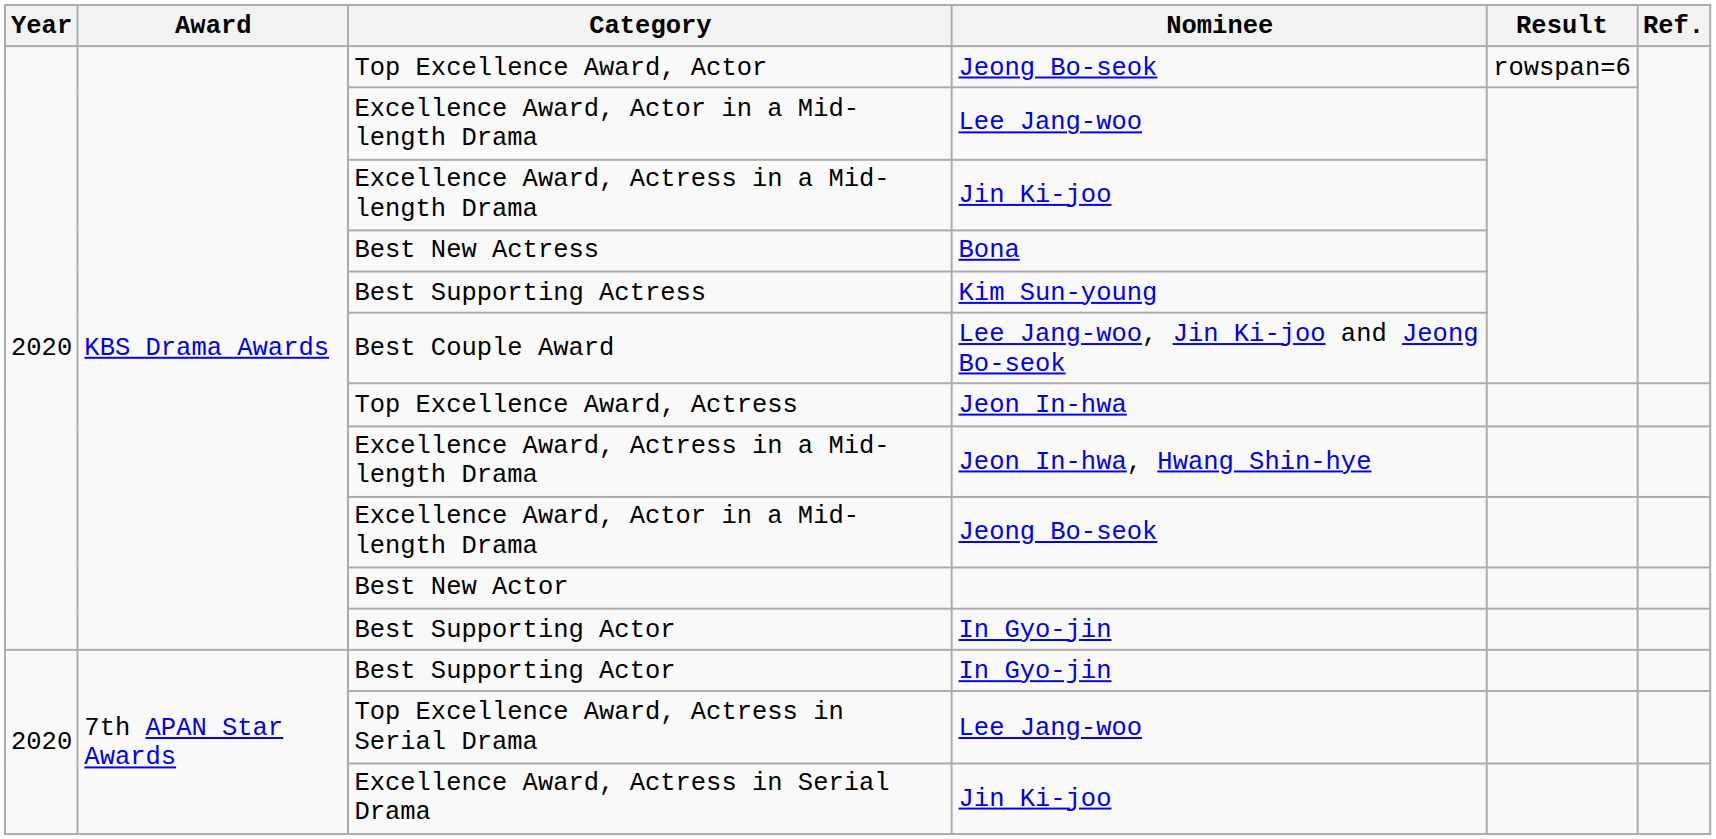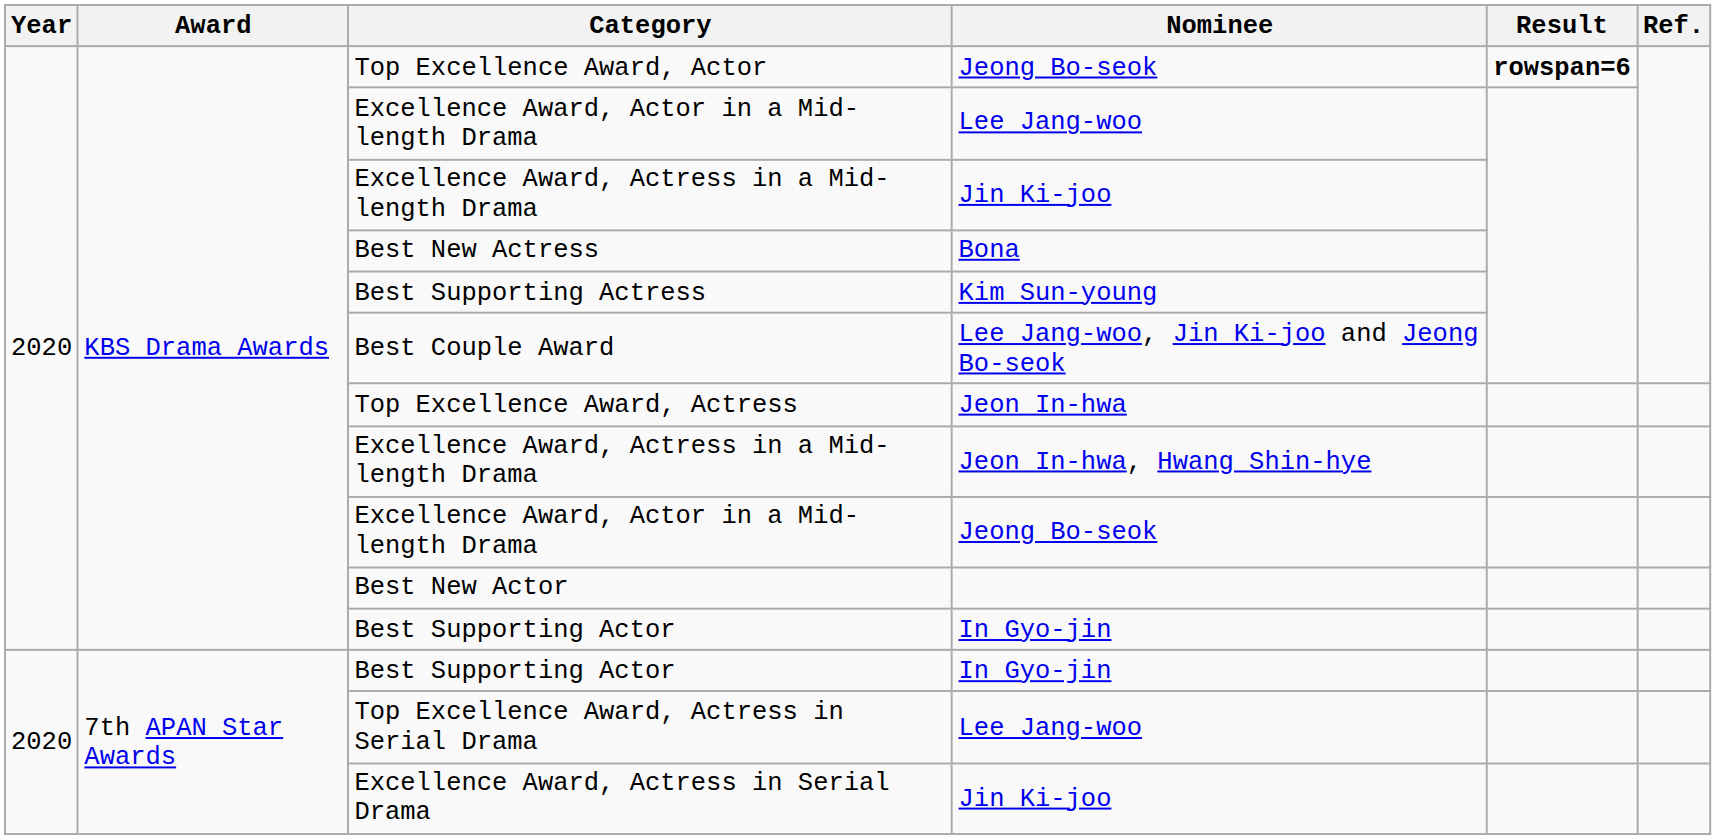(1562, 67) normal -> (1562, 67) bold
